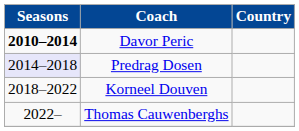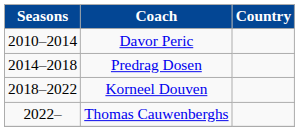(43, 41) bold -> (43, 41) normal
(43, 65) lavender background -> (43, 65) no background
